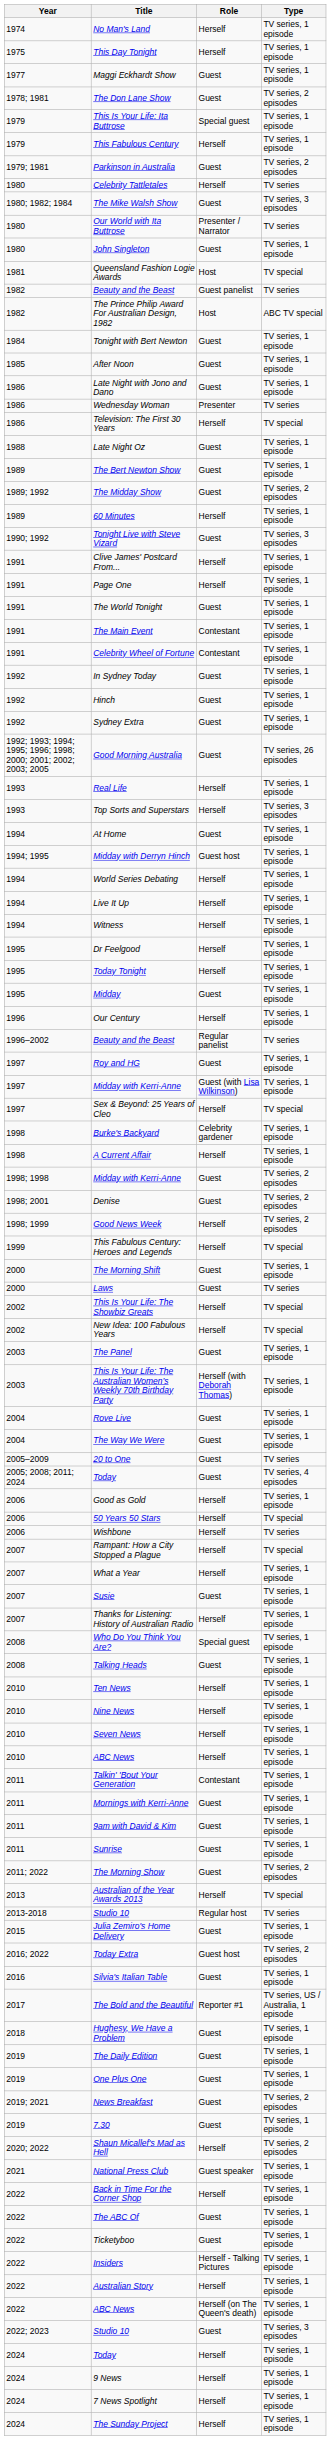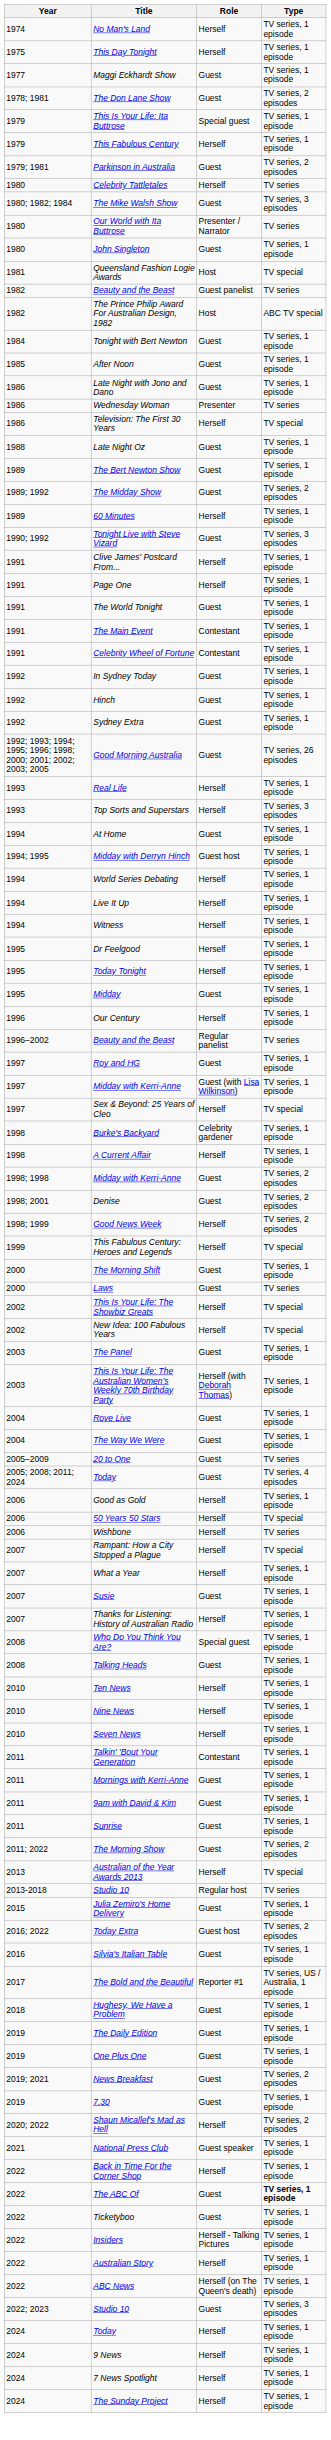- row: (16, 1757)
(286, 2217) normal -> (287, 2194) bold
